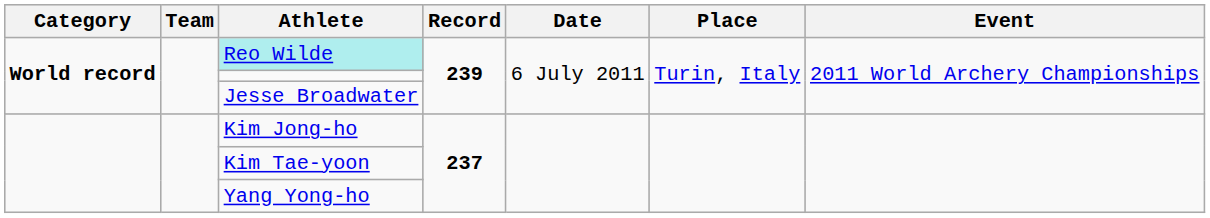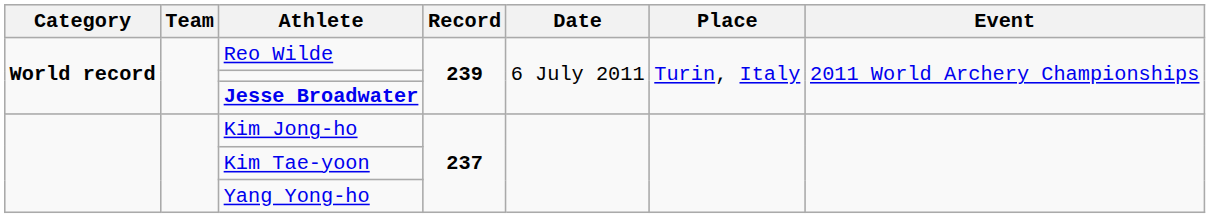(278, 54) paleturquoise background -> (278, 54) no background
(321, 97) normal -> (321, 97) bold
